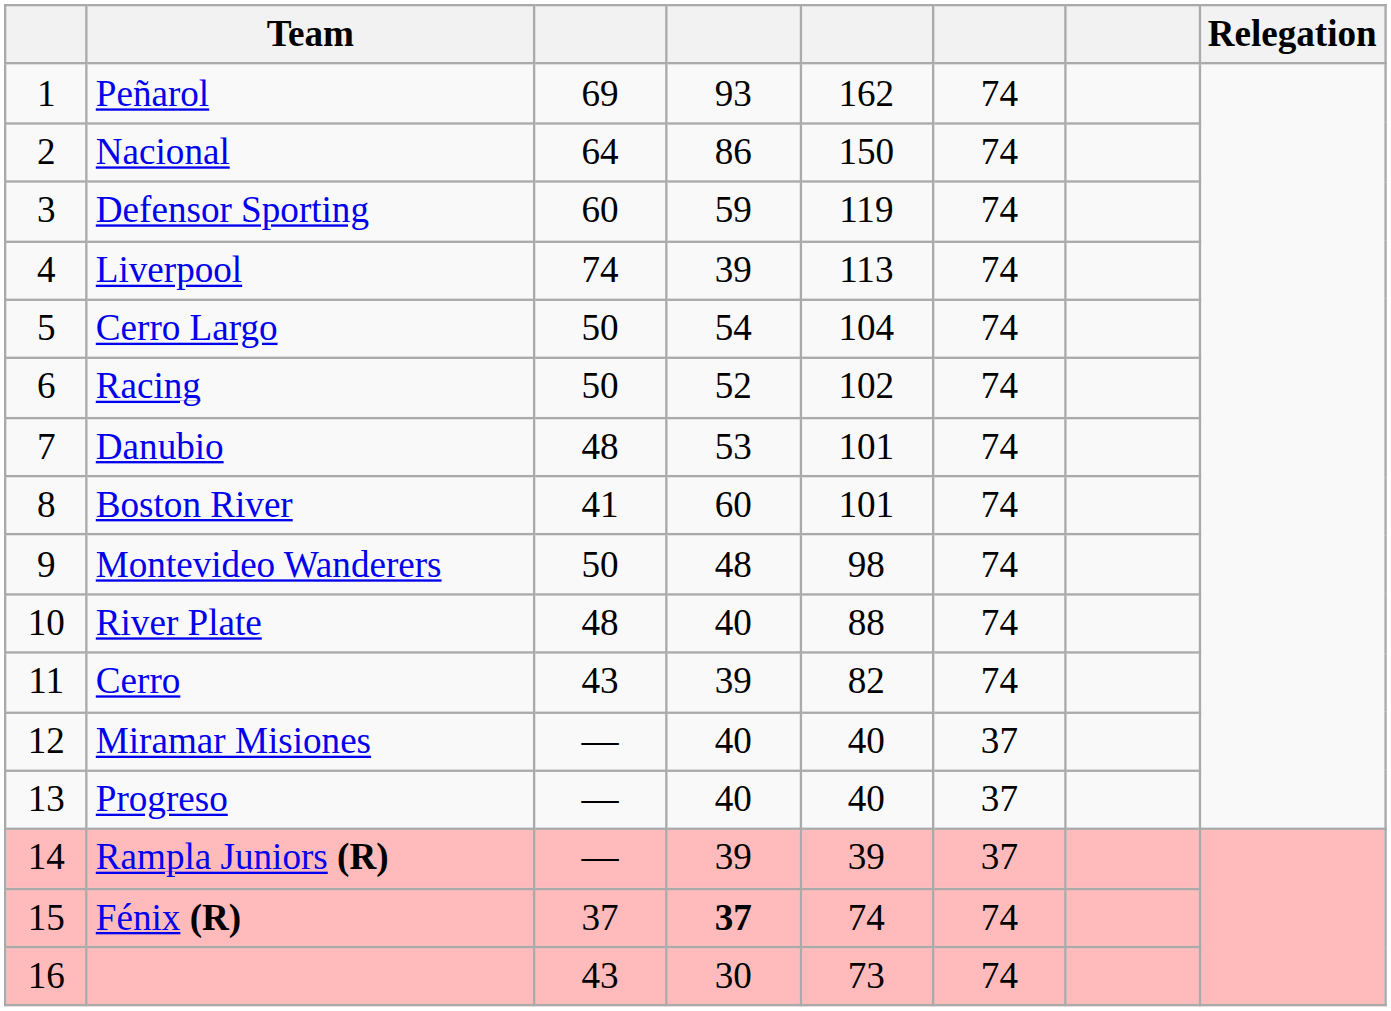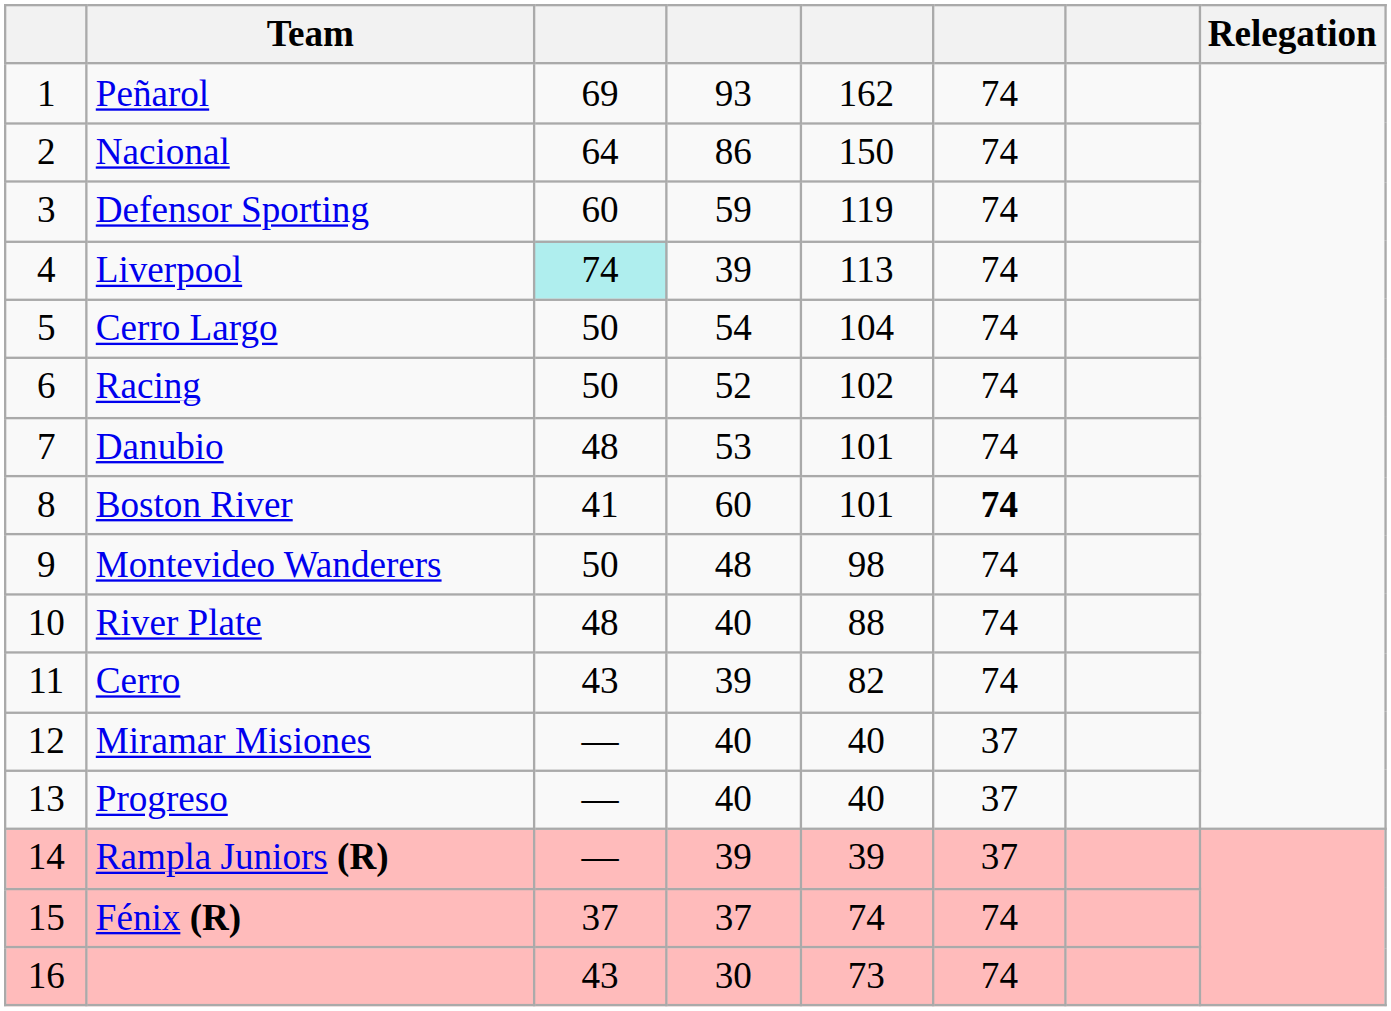(600, 269) no background -> (600, 269) paleturquoise background
(999, 504) normal -> (999, 504) bold
(733, 916) bold -> (733, 916) normal
